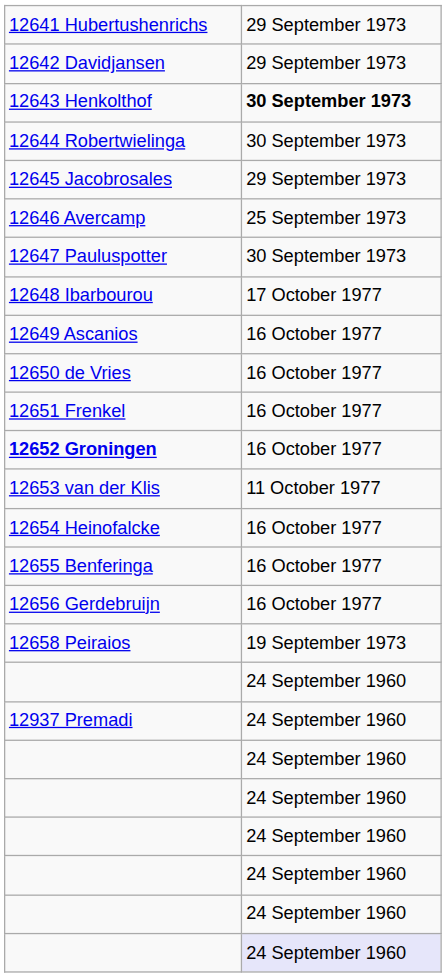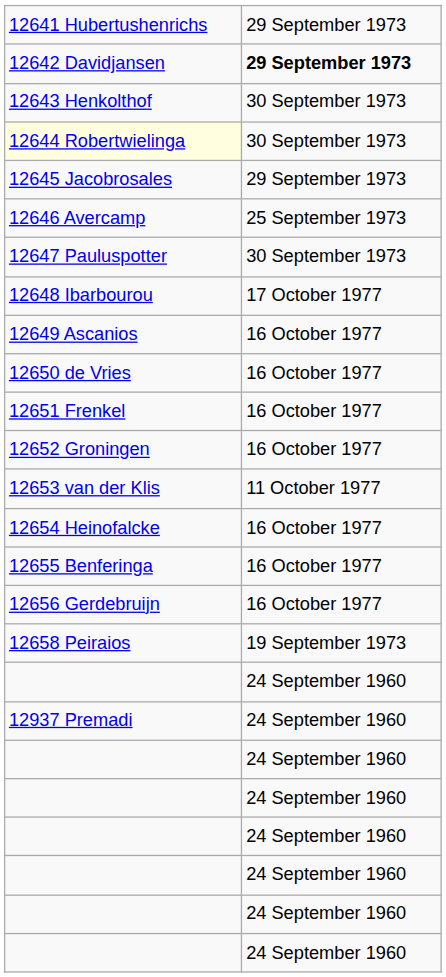(326, 63) normal -> (329, 63) bold
(329, 101) bold -> (326, 101) normal
(97, 140) no background -> (97, 140) lightyellow background
(83, 449) bold -> (79, 449) normal
(326, 952) lavender background -> (326, 952) no background
